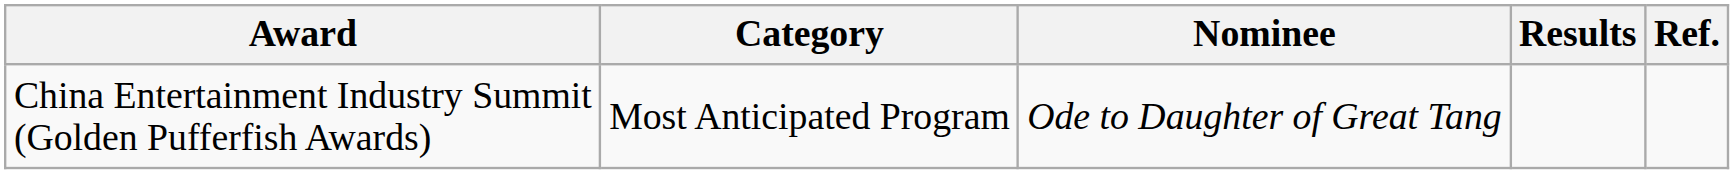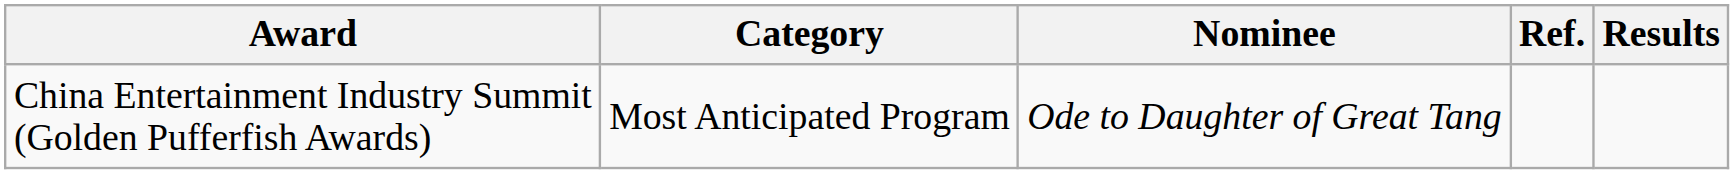columns swapped: (1578, 34) <-> (1687, 34)
